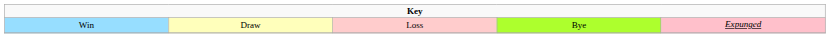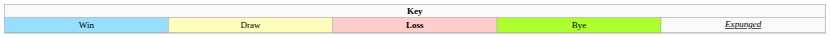(415, 25) normal -> (415, 25) bold
(743, 25) pink background -> (743, 25) no background
